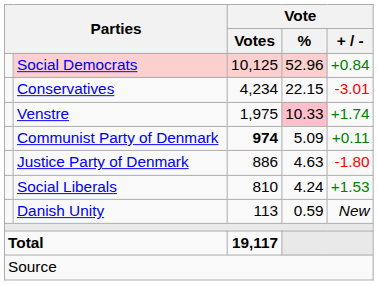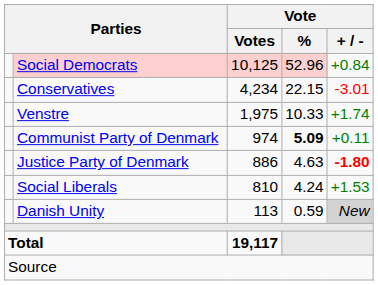(304, 114) pink background -> (304, 114) no background
(265, 138) bold -> (265, 138) normal
(309, 138) normal -> (309, 138) bold
(352, 162) normal -> (352, 162) bold
(354, 211) no background -> (354, 211) lightgrey background
